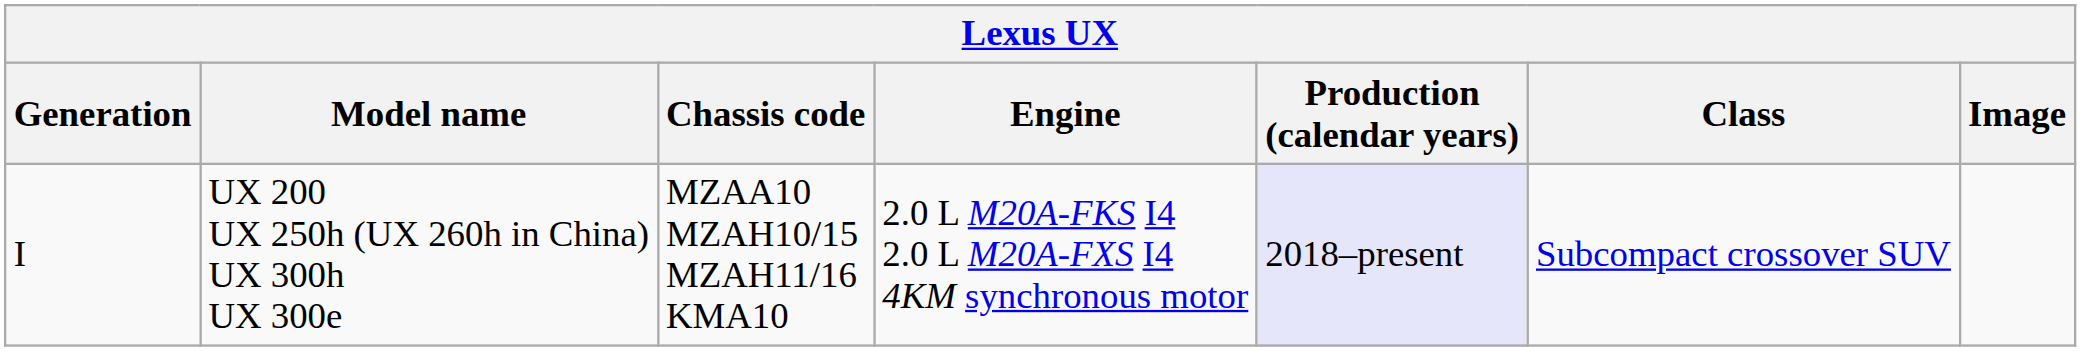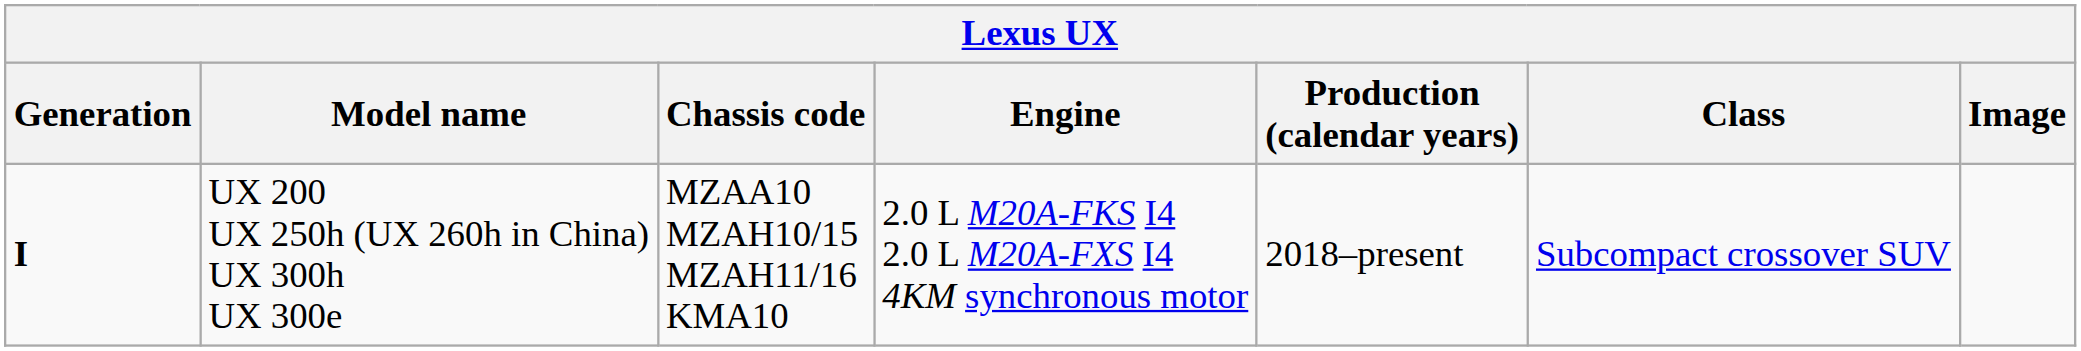(20, 253) normal -> (21, 253) bold
(1364, 253) lavender background -> (1364, 253) no background
